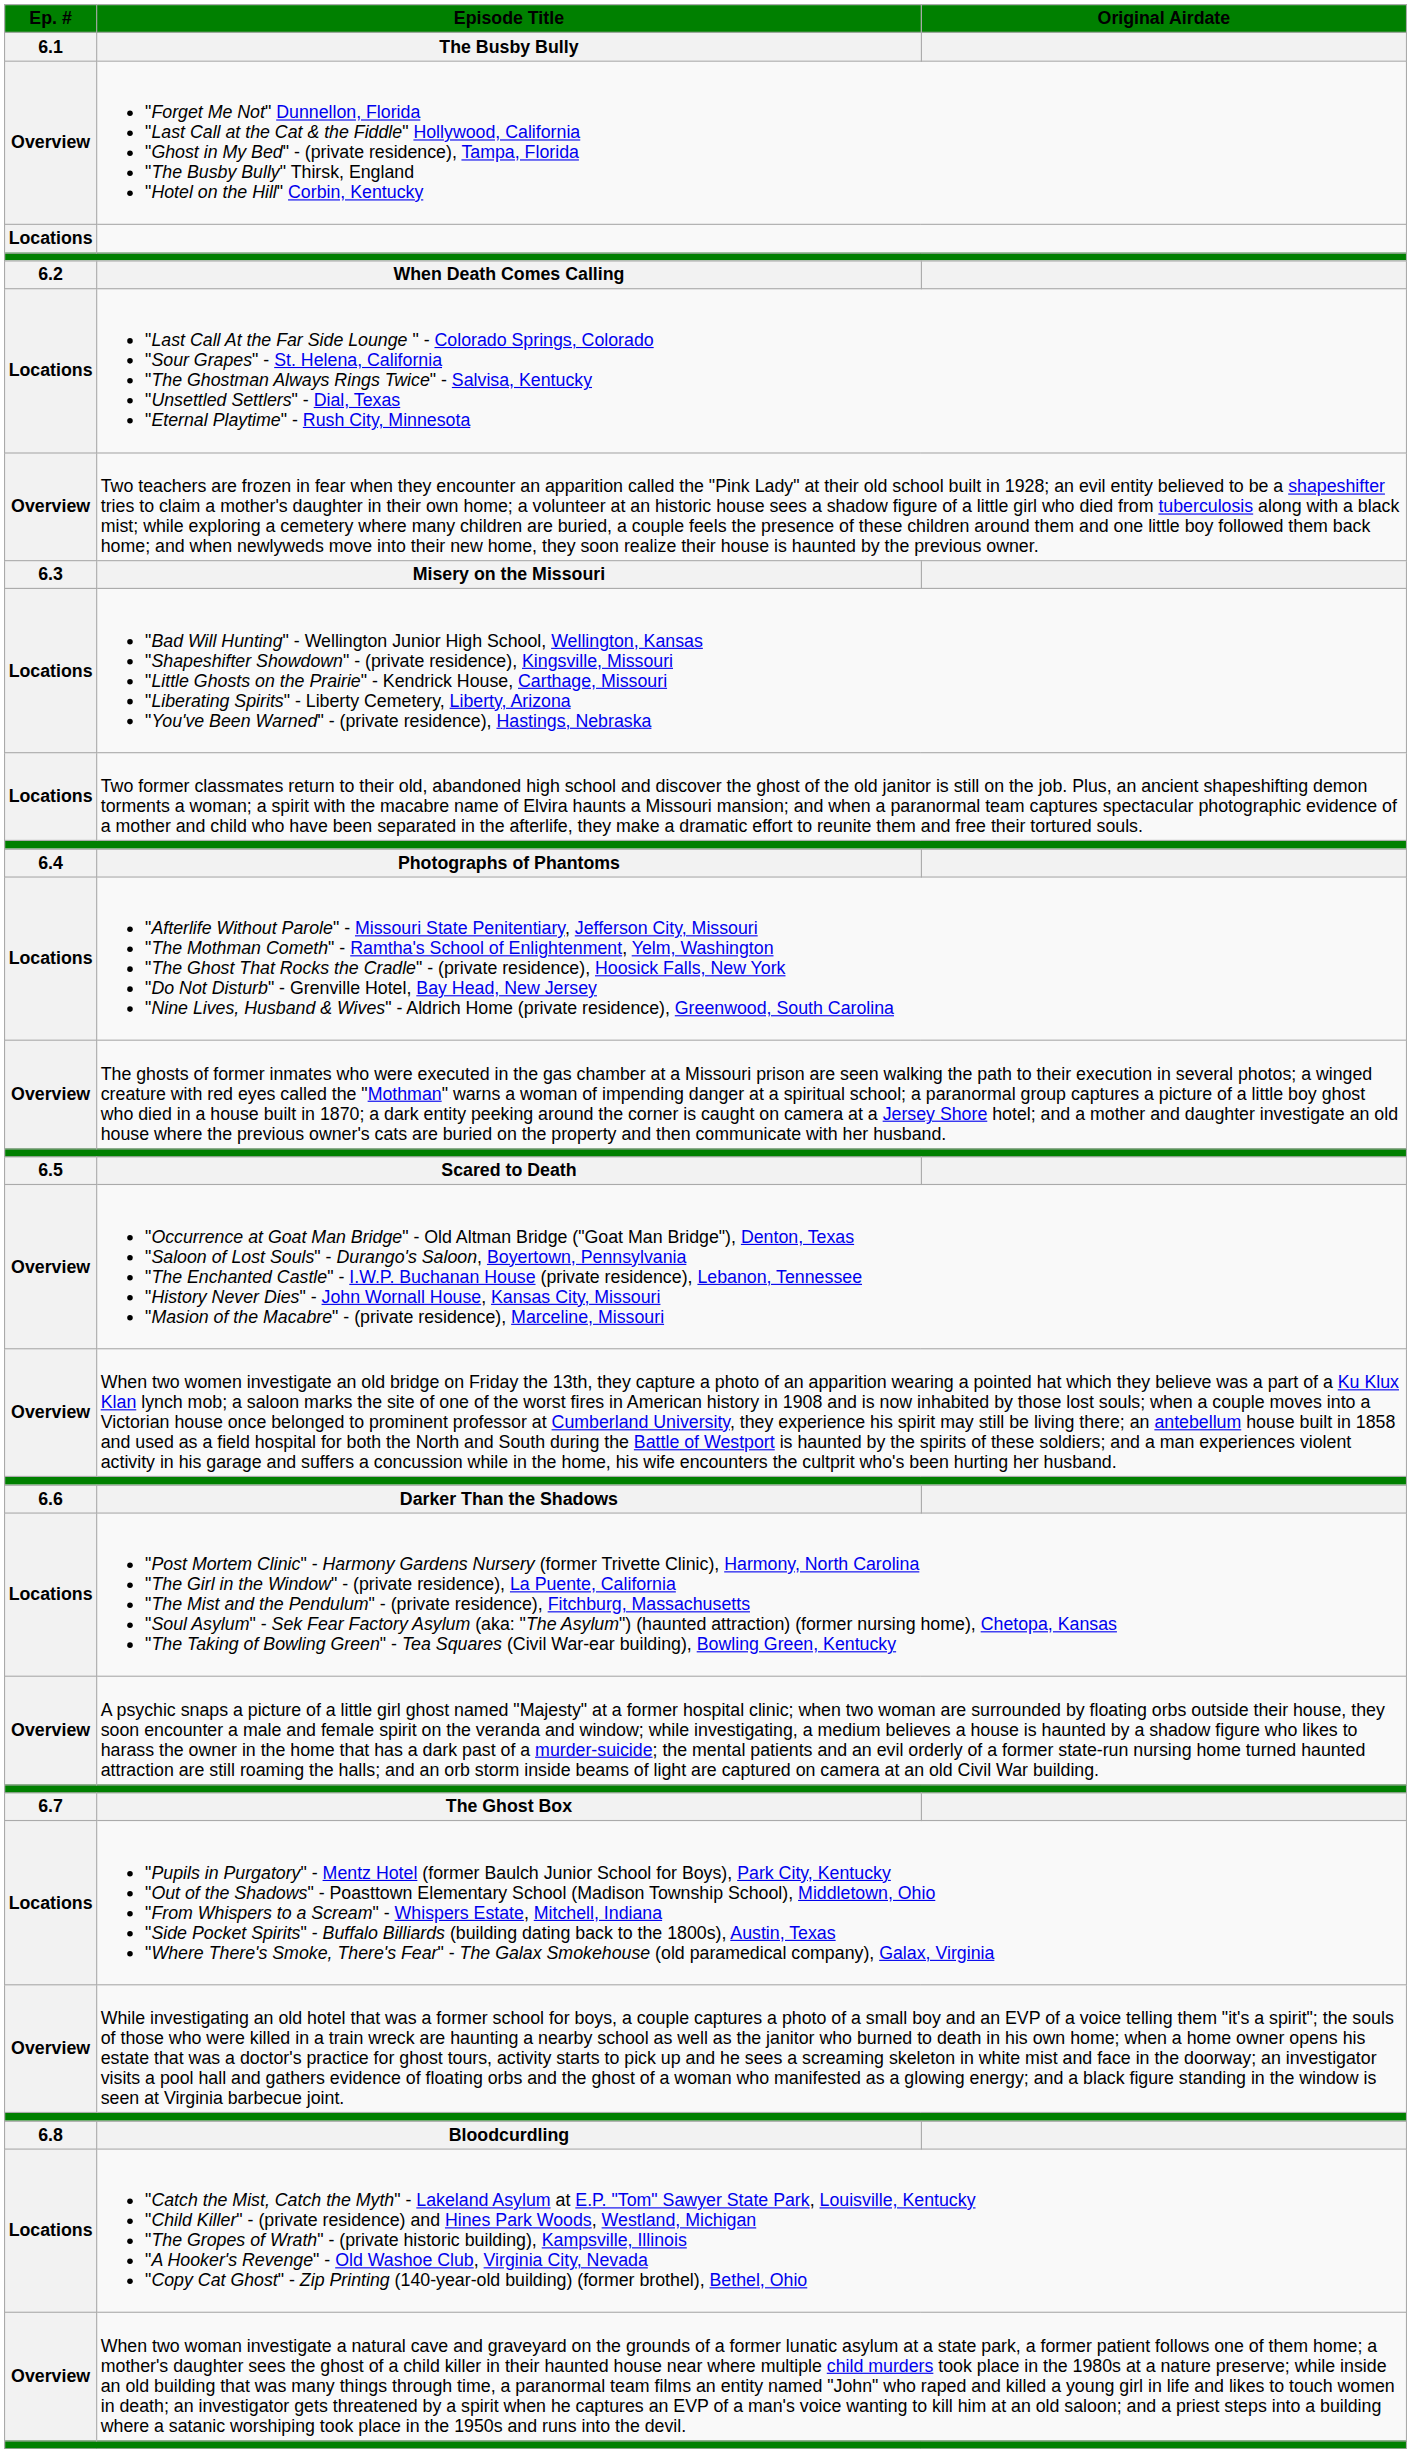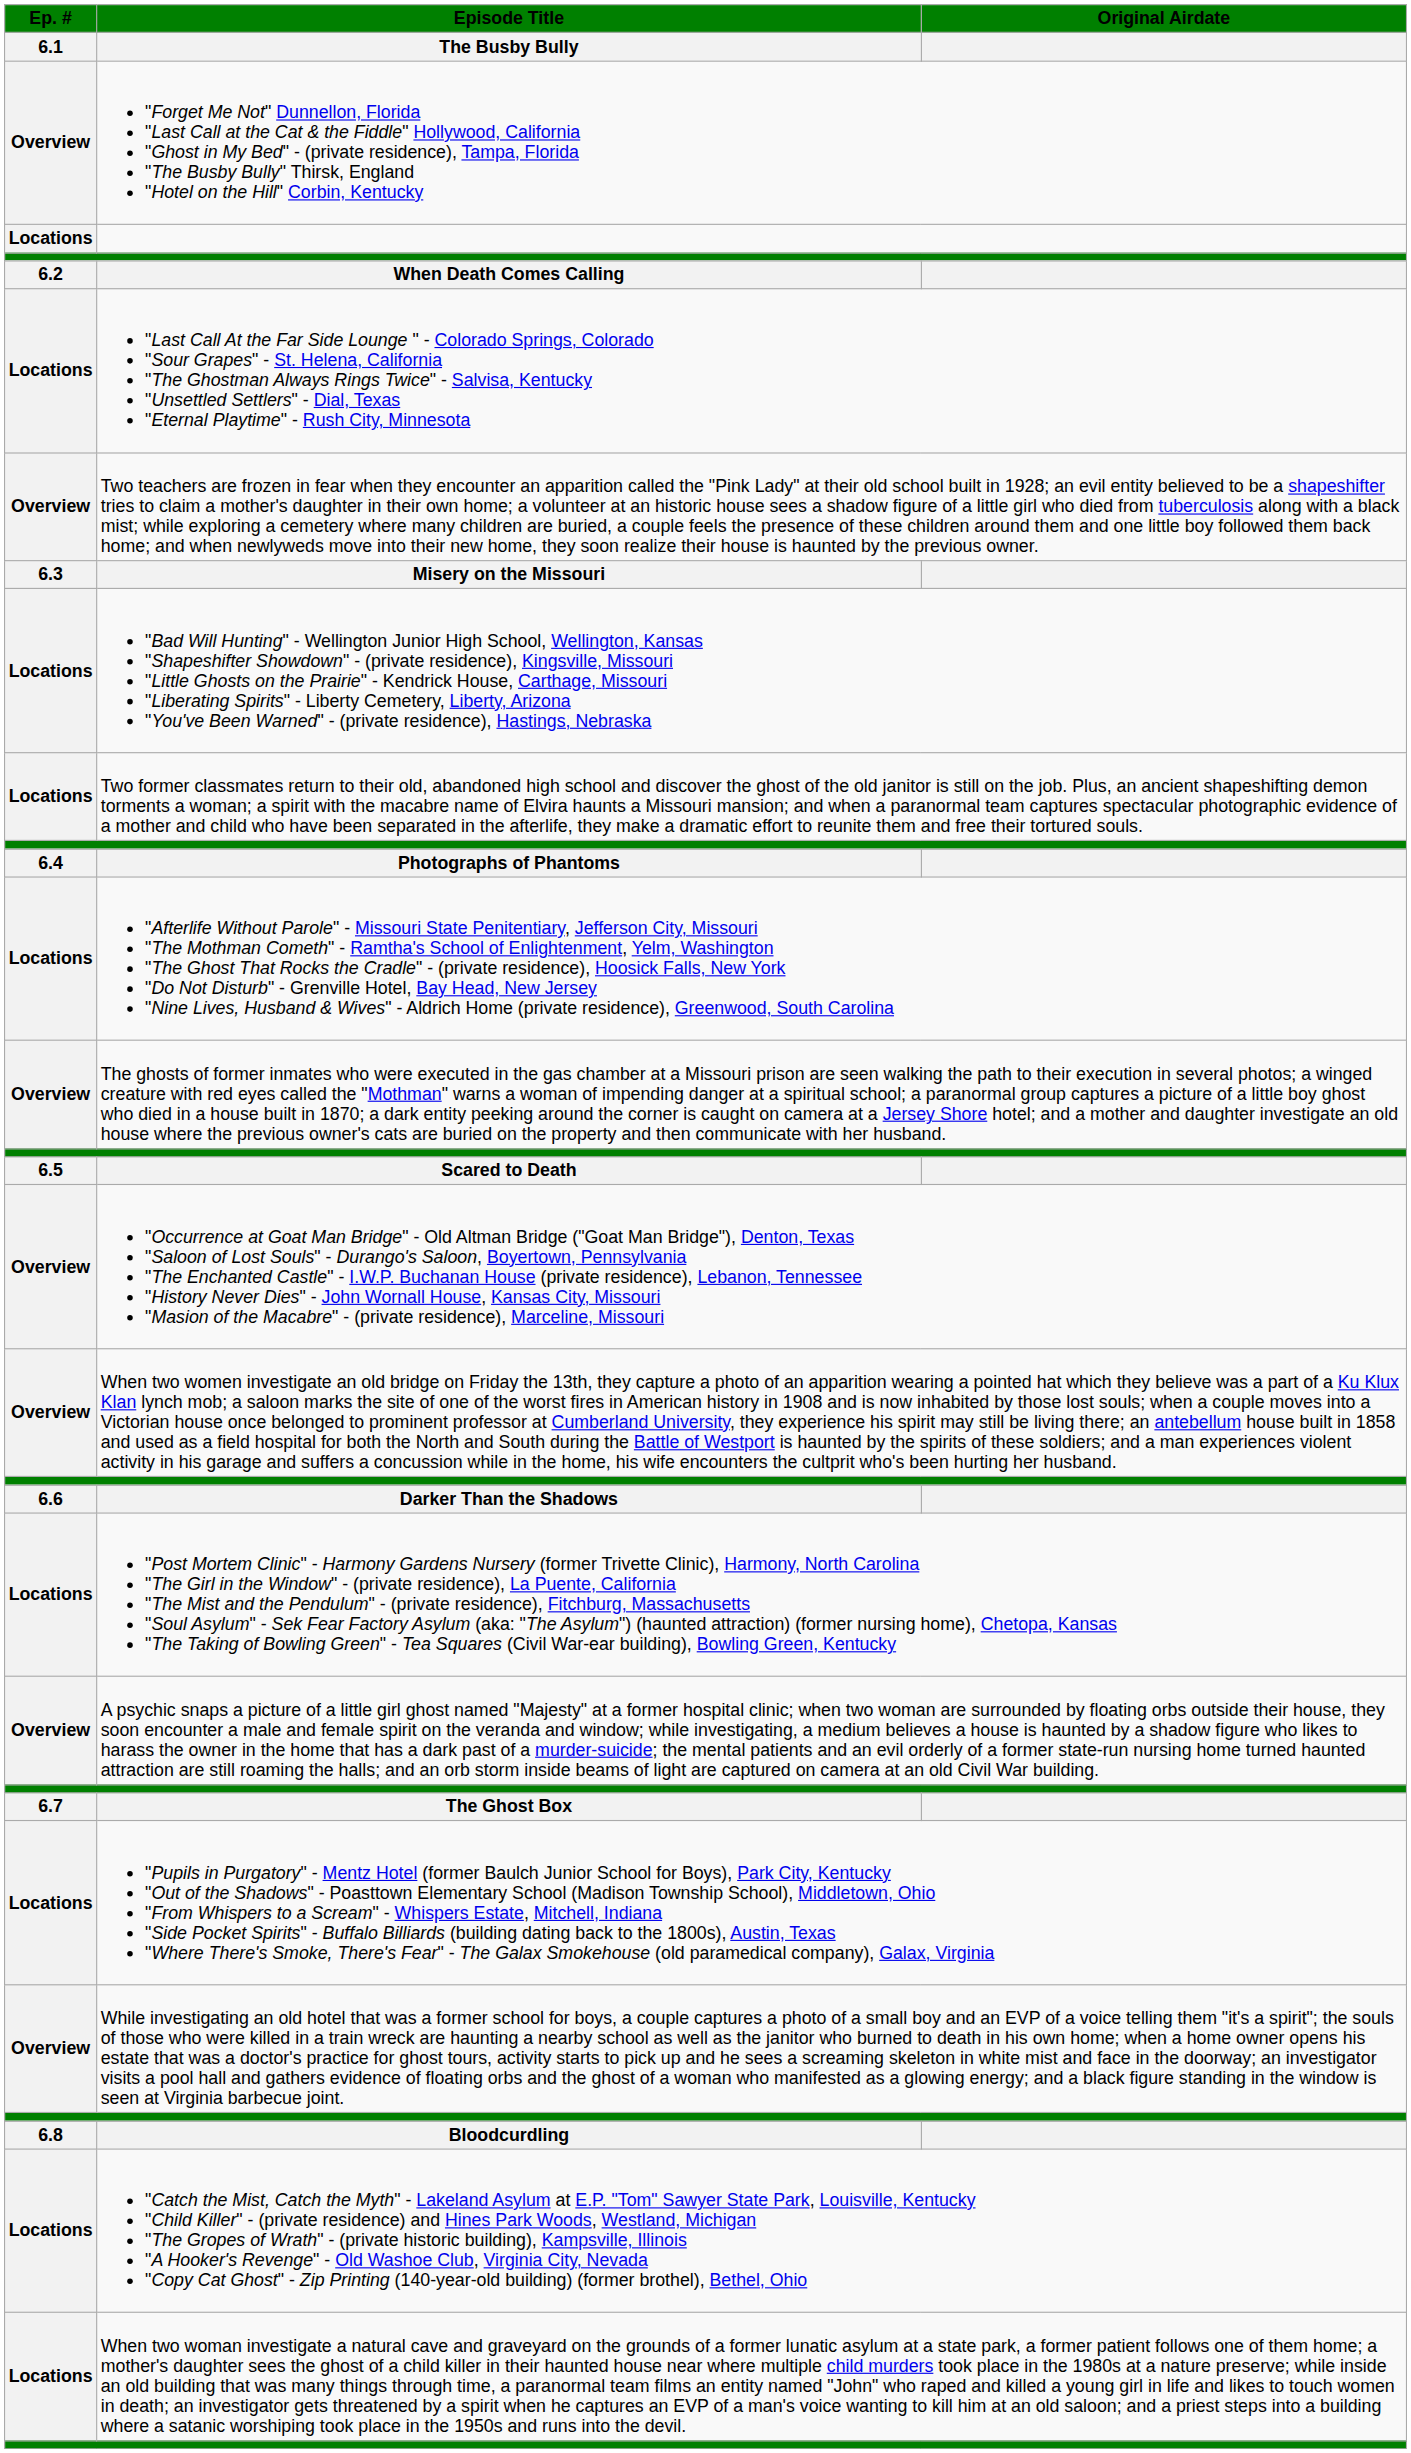(51, 2376) Overview -> (51, 2376) Locations
